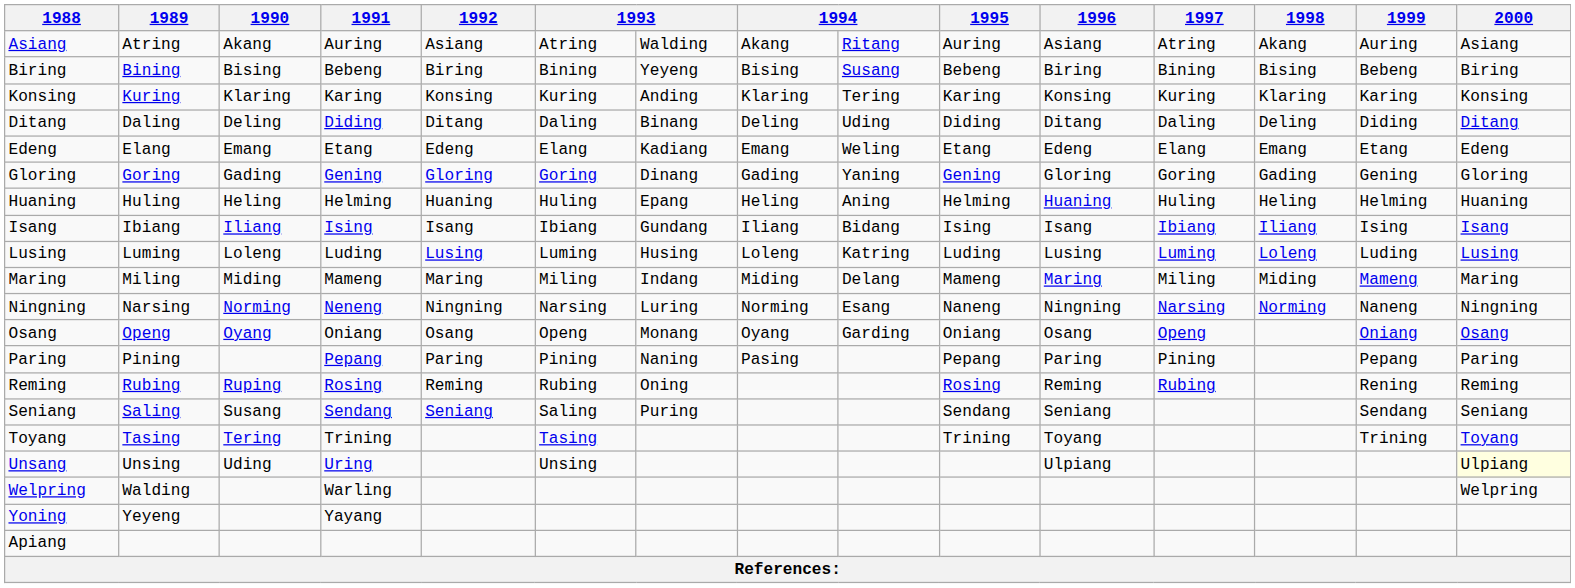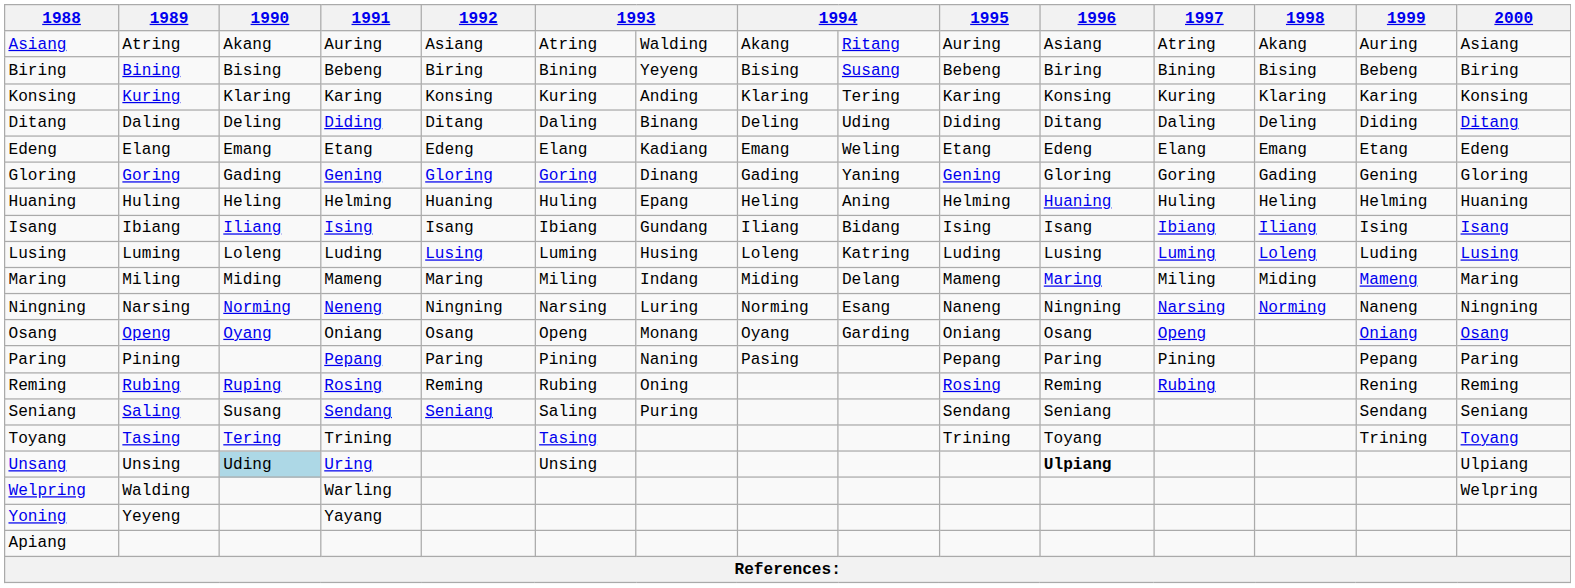(247, 464) no background -> (247, 464) lightblue background
(1078, 464) normal -> (1078, 464) bold
(1494, 464) lightyellow background -> (1494, 464) no background
